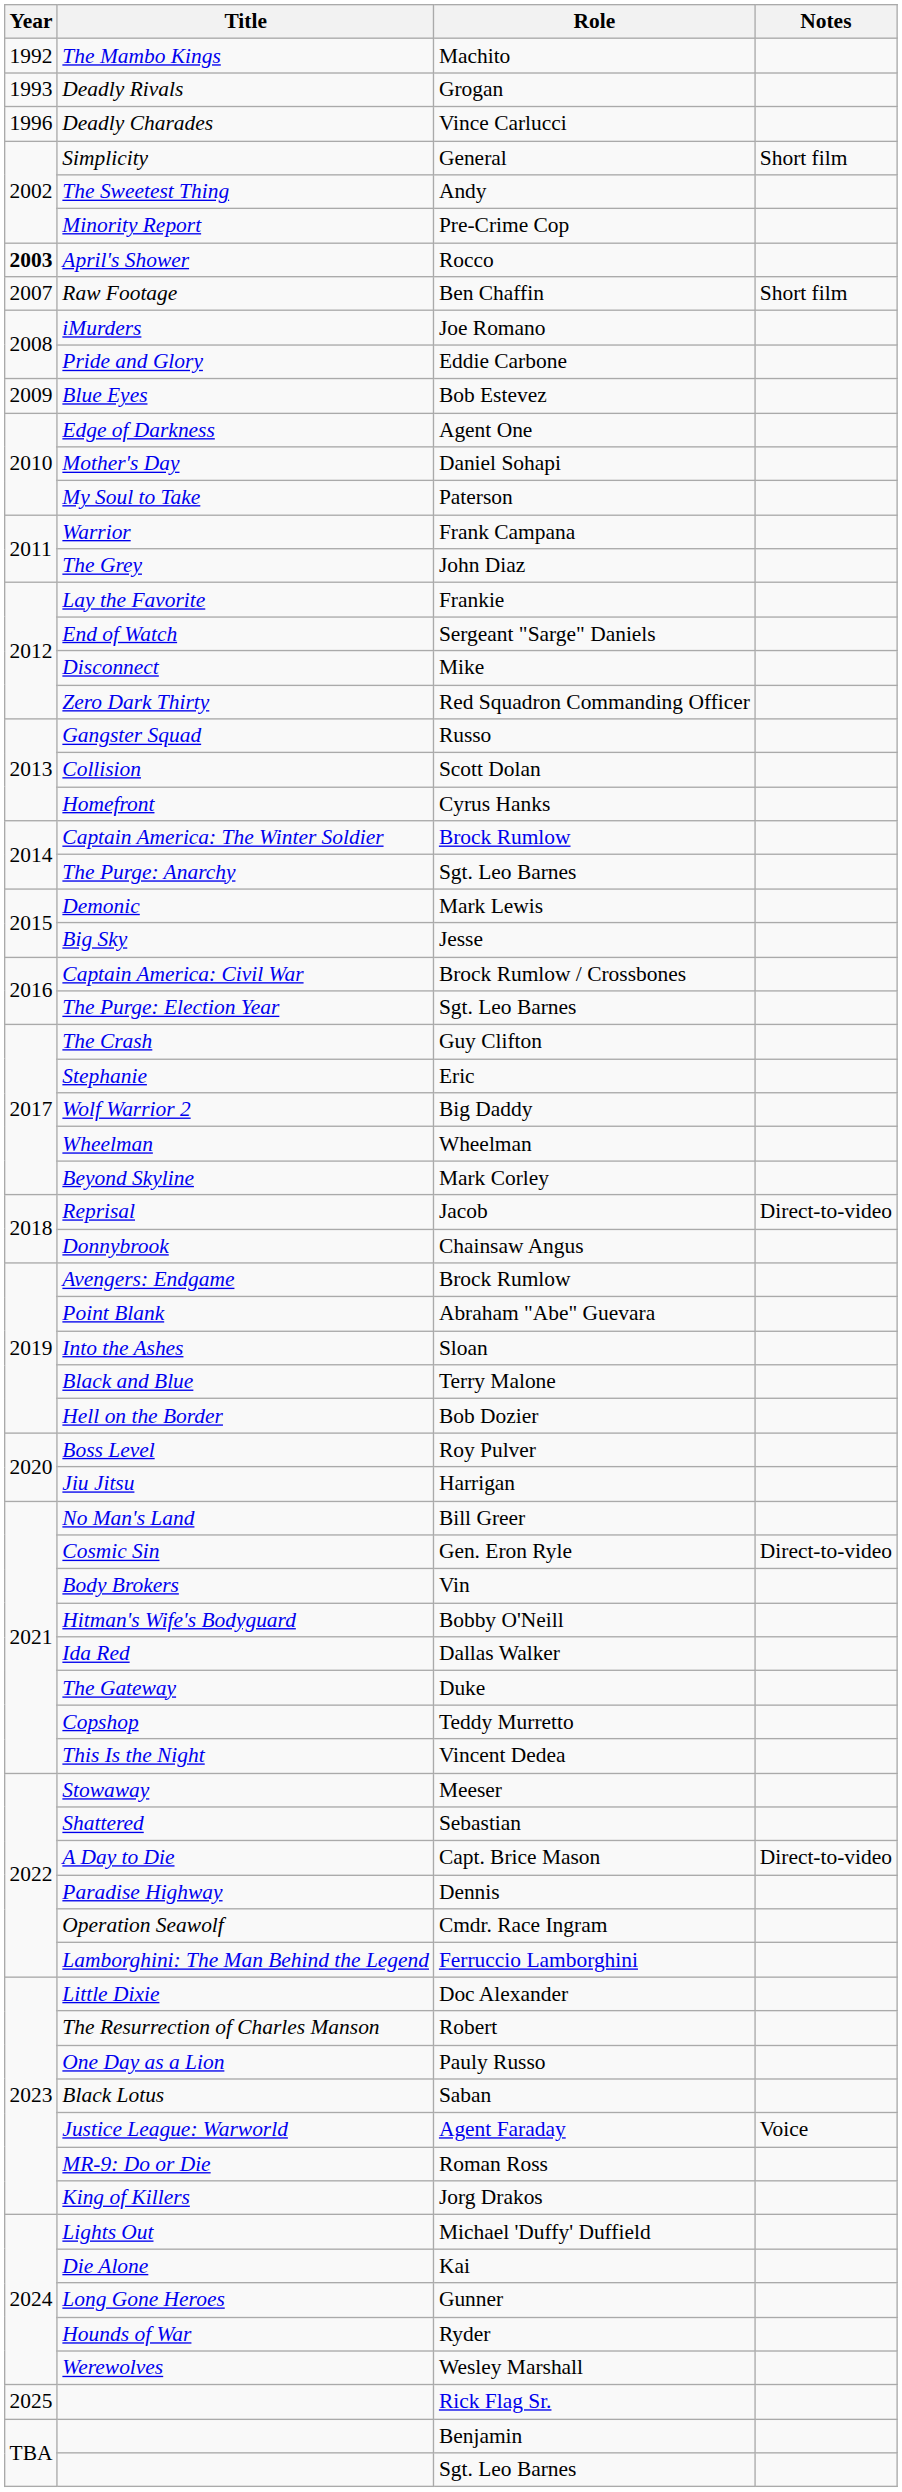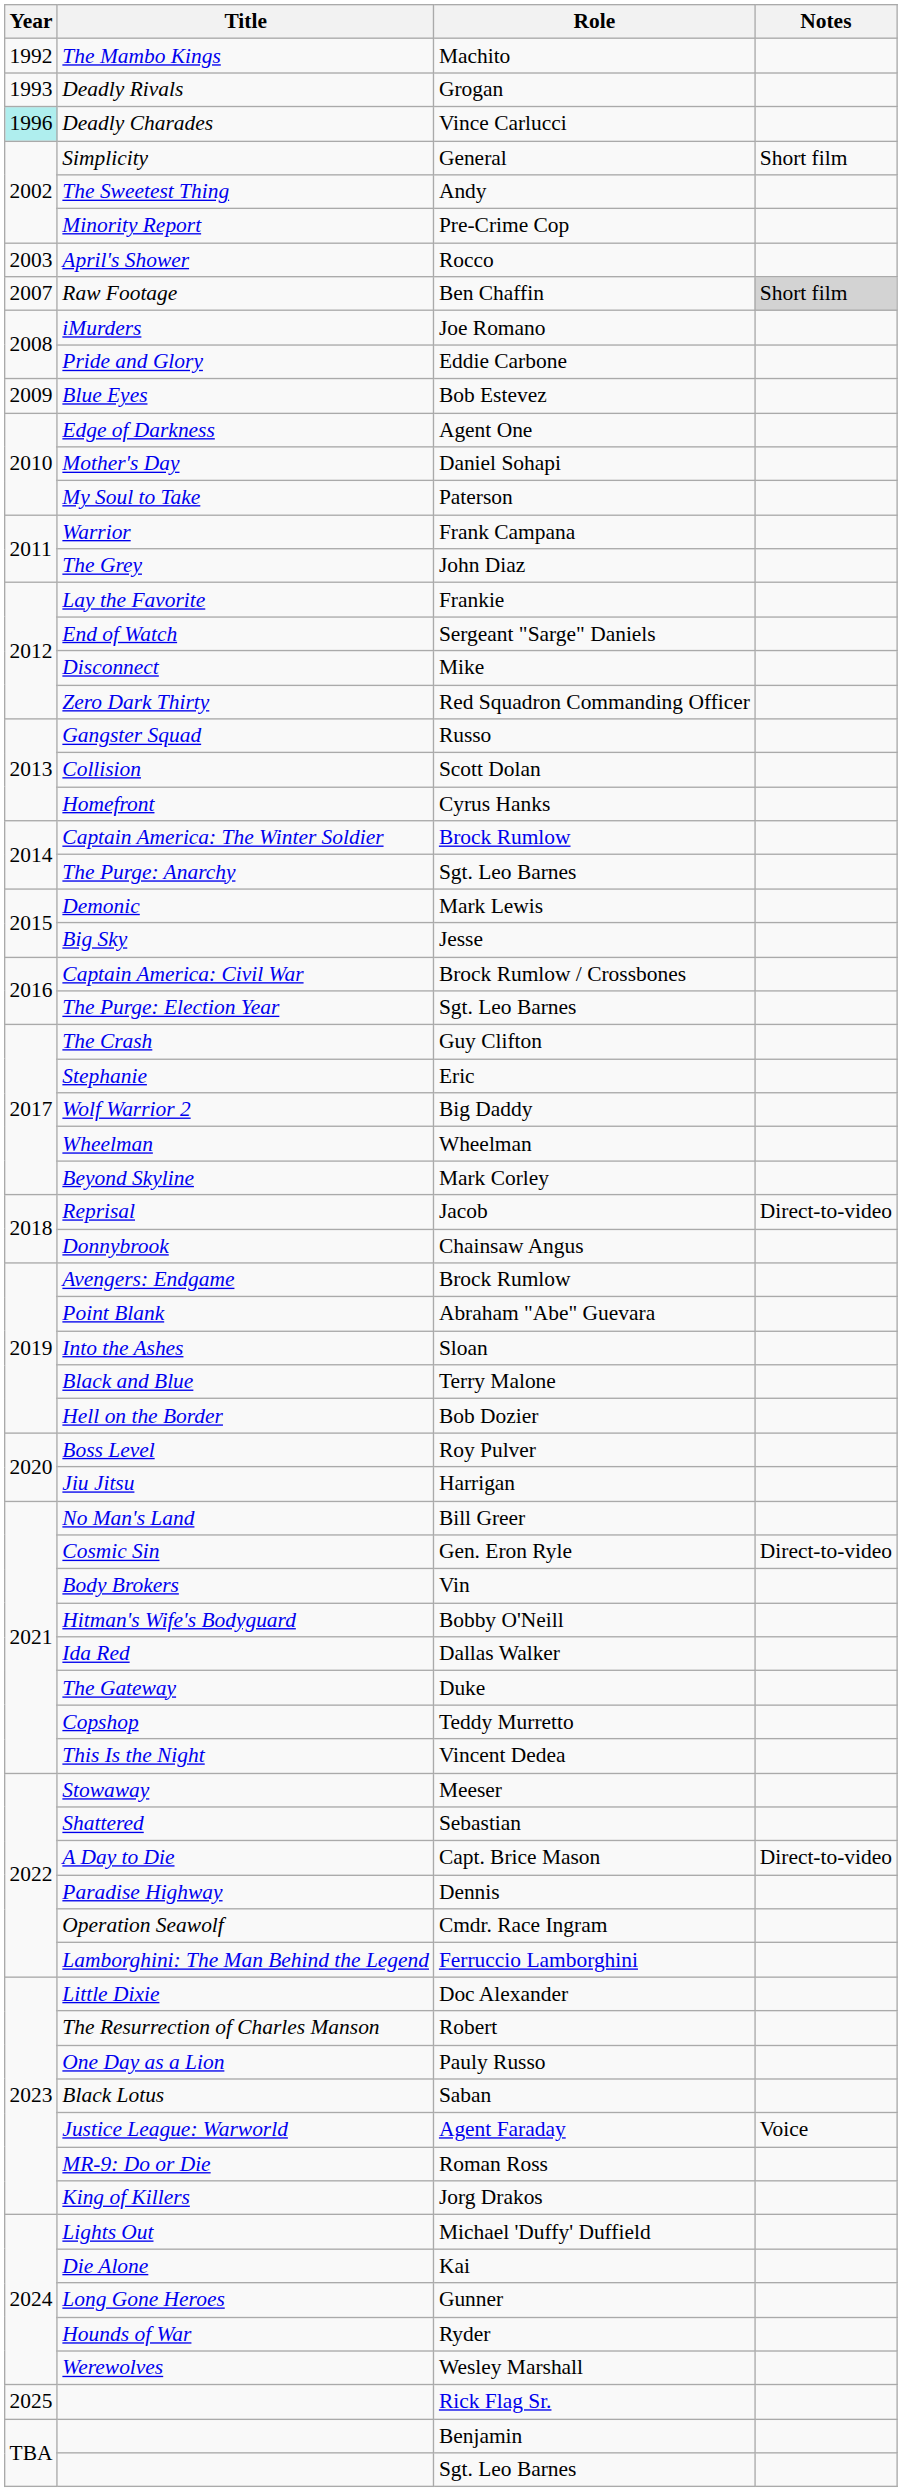(31, 123) no background -> (31, 123) paleturquoise background
(31, 259) bold -> (31, 259) normal
(804, 293) no background -> (804, 293) lightgrey background
